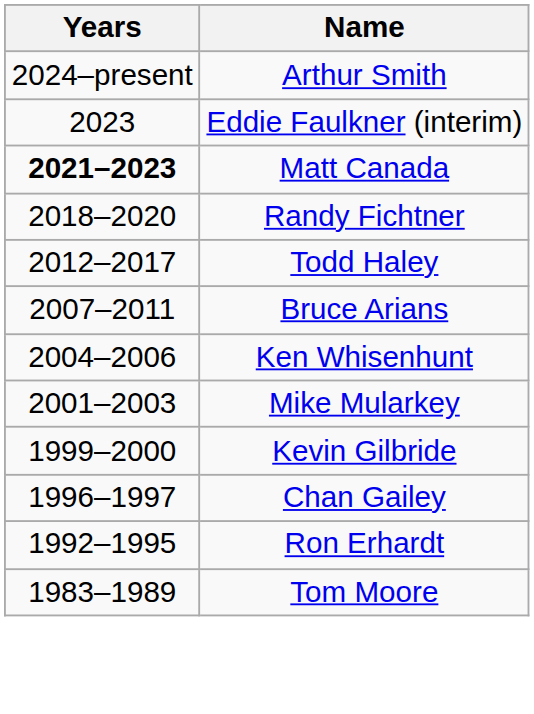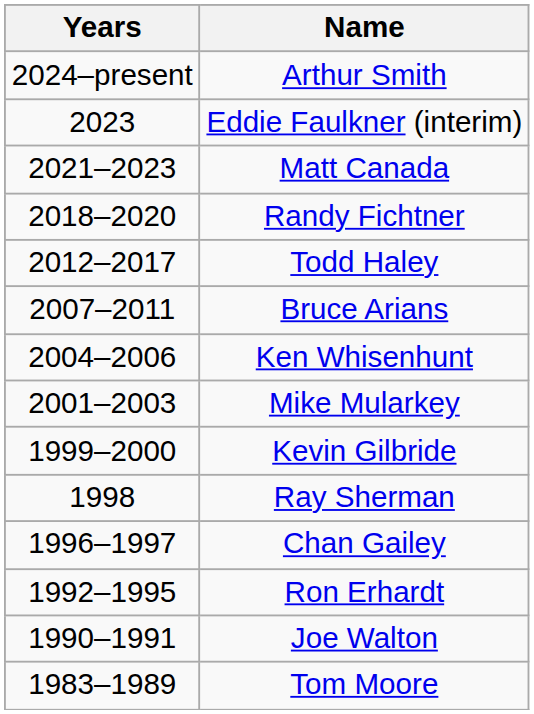(102, 168) bold -> (102, 168) normal
+ row: (364, 497)
+ row: (364, 638)
